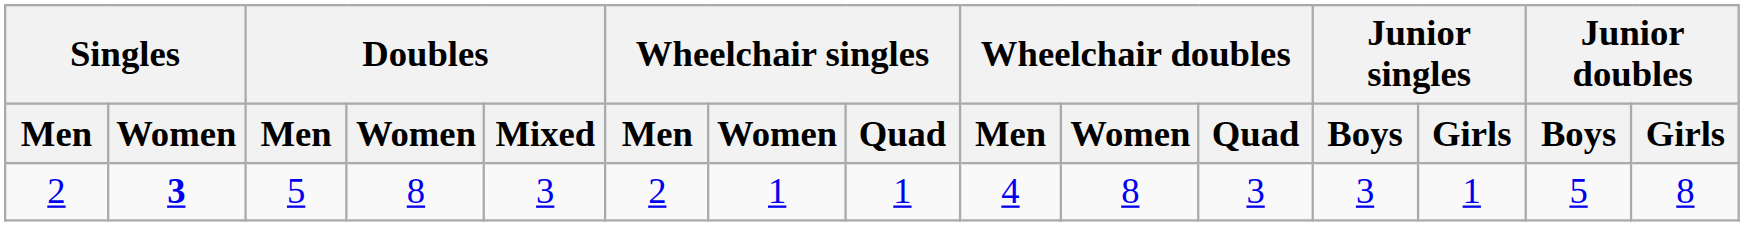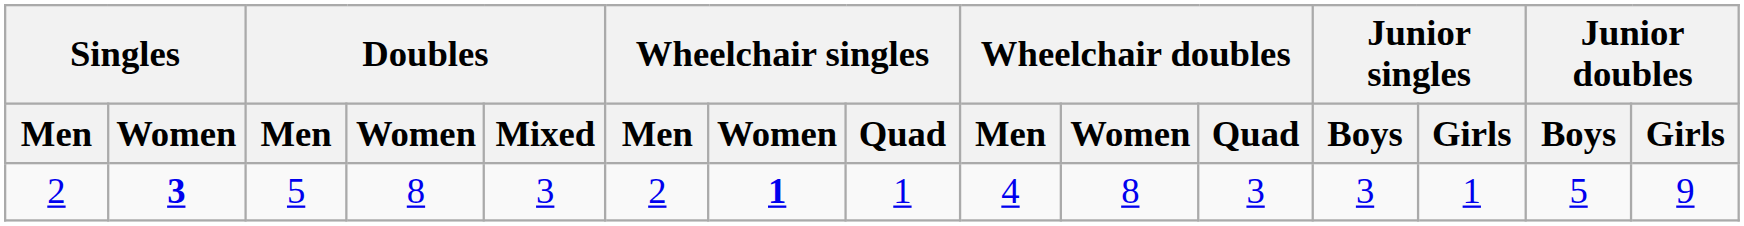(777, 190) normal -> (777, 190) bold
(1685, 190) 8 -> (1685, 190) 9
